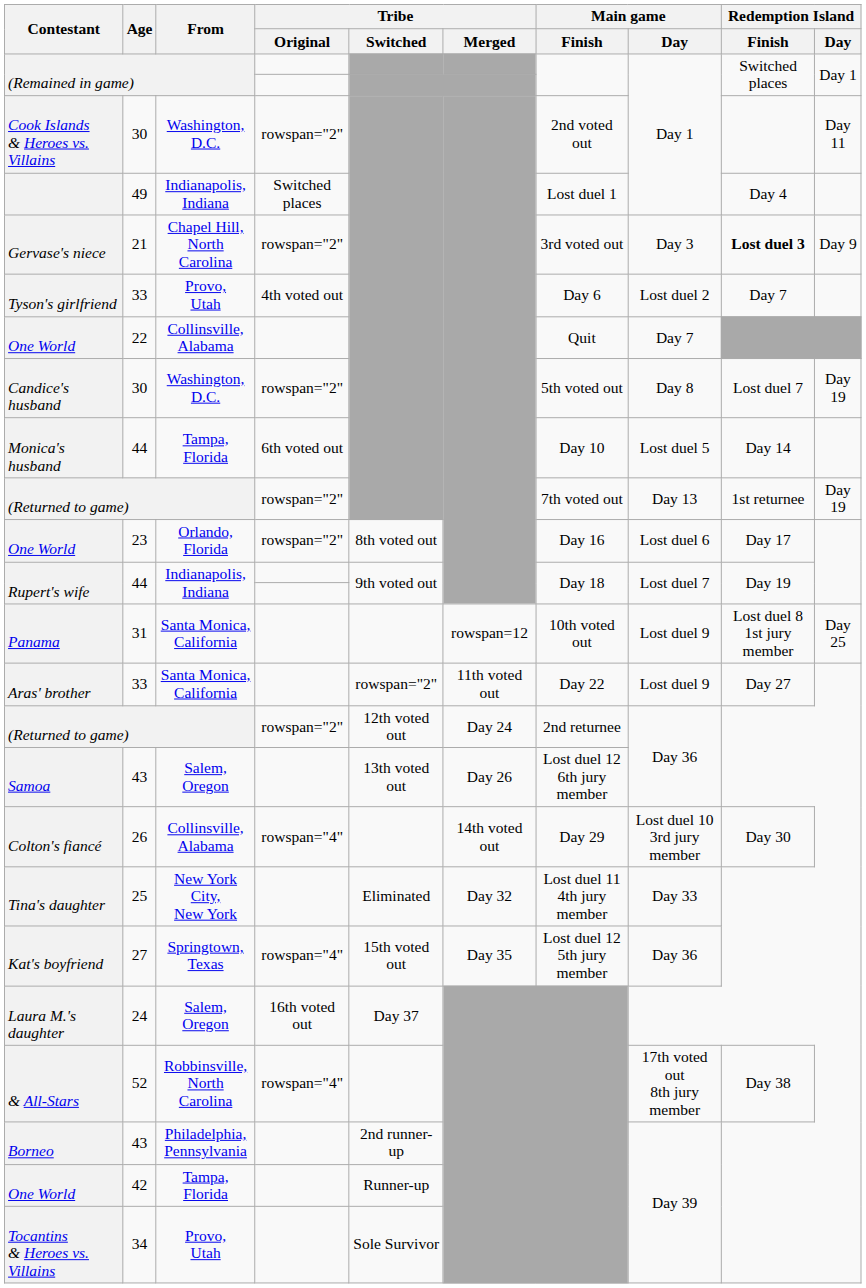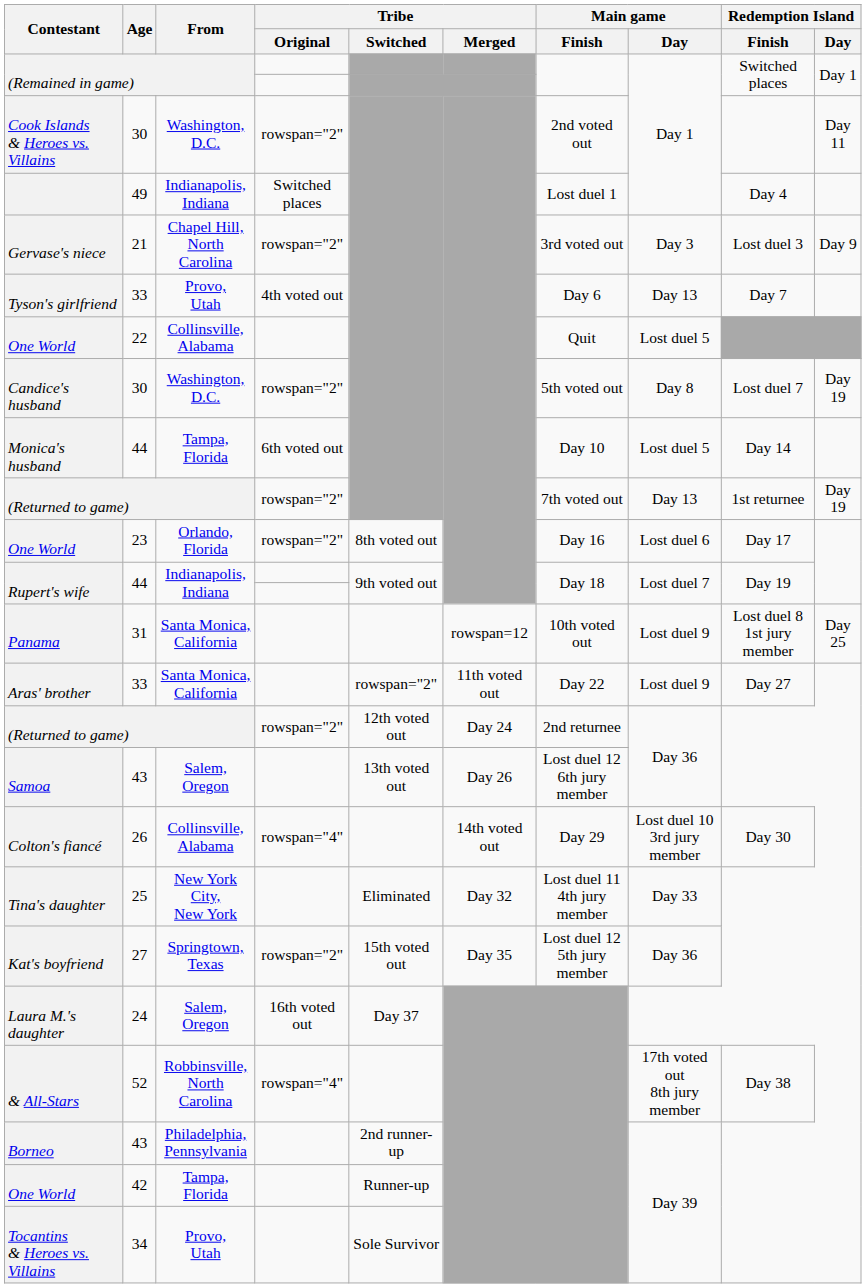(768, 244) bold -> (768, 244) normal
(675, 295) Lost duel 2 -> (675, 295) Day 13
(675, 337) Day 7 -> (675, 337) Lost duel 5
(302, 955) rowspan="4" -> (302, 955) rowspan="2"
